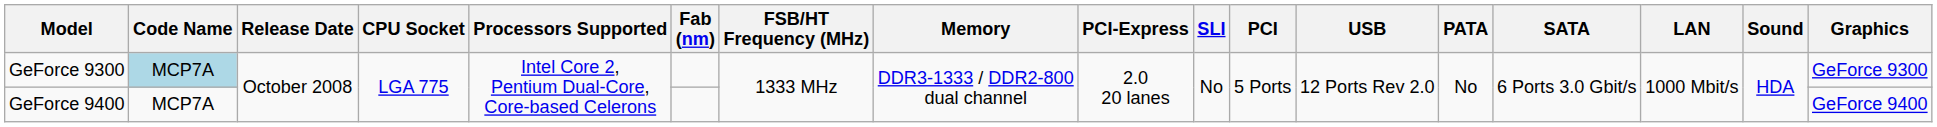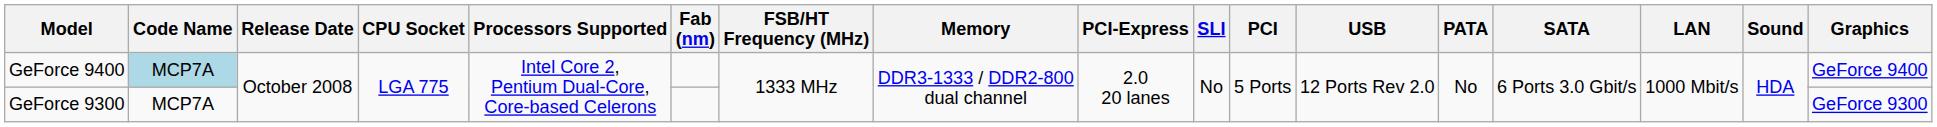(67, 70) GeForce 9300 -> (67, 70) GeForce 9400
(1870, 70) GeForce 9300 -> (1870, 70) GeForce 9400
(67, 104) GeForce 9400 -> (67, 104) GeForce 9300
(1870, 104) GeForce 9400 -> (1870, 104) GeForce 9300
